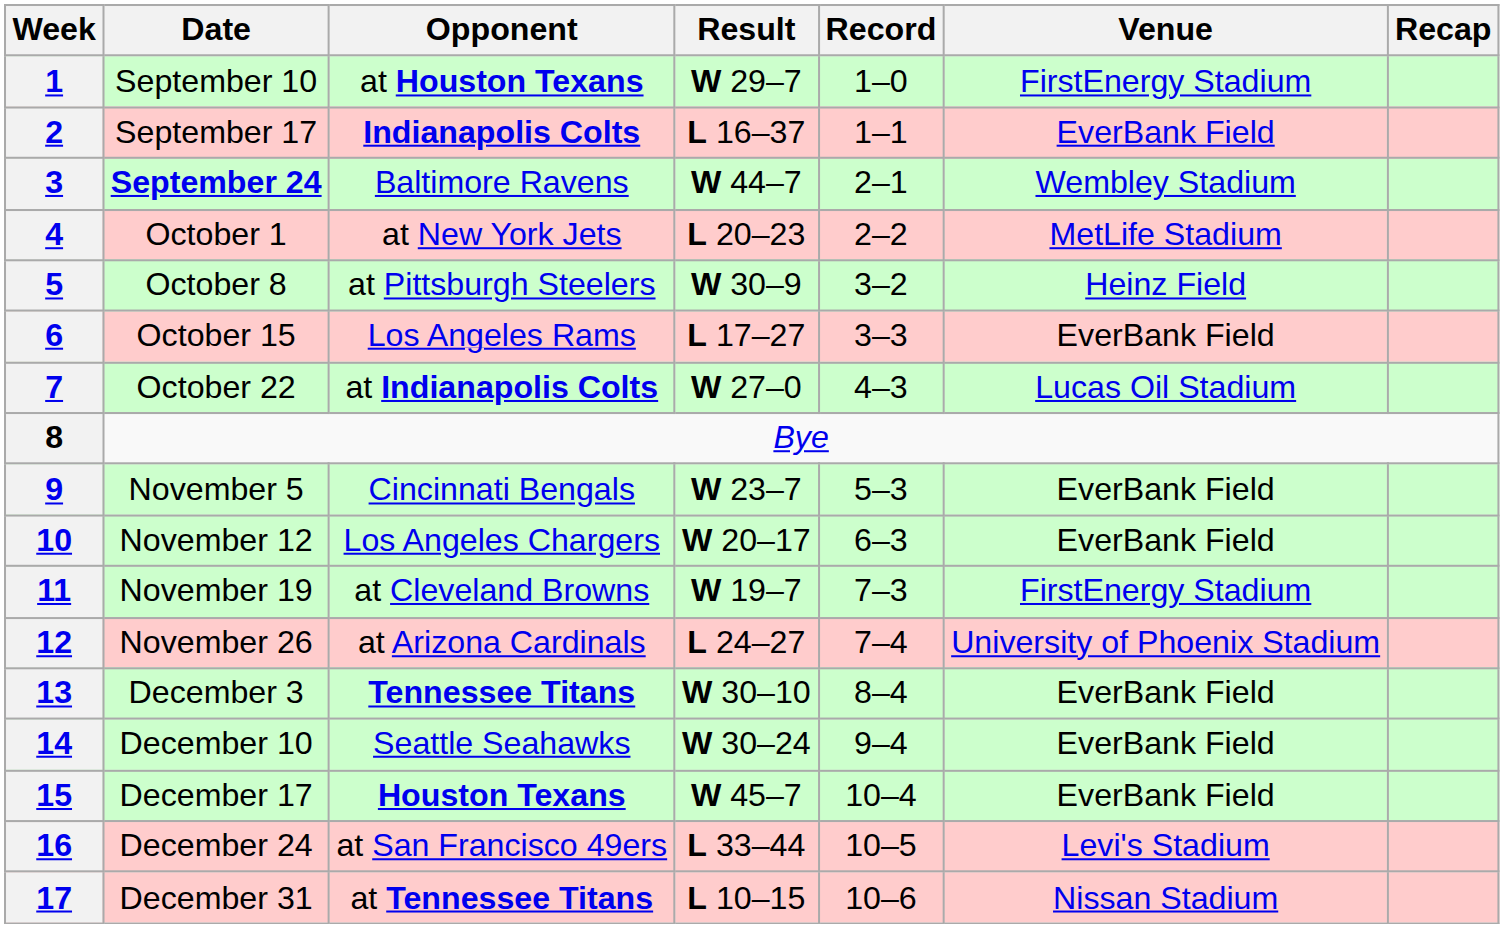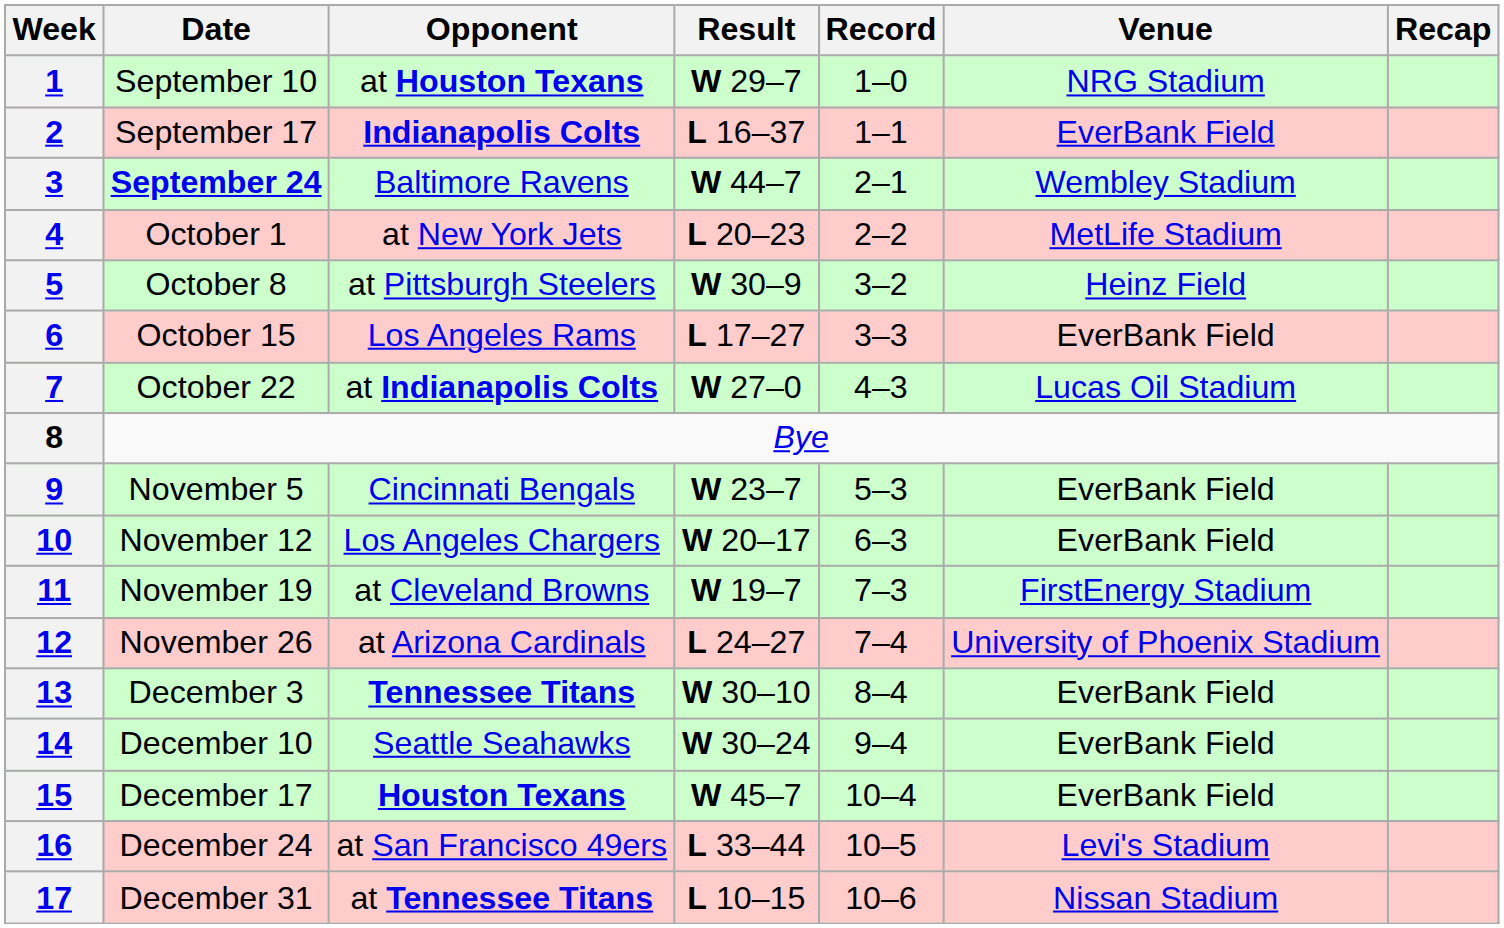(1166, 81) FirstEnergy Stadium -> (1166, 81) NRG Stadium
